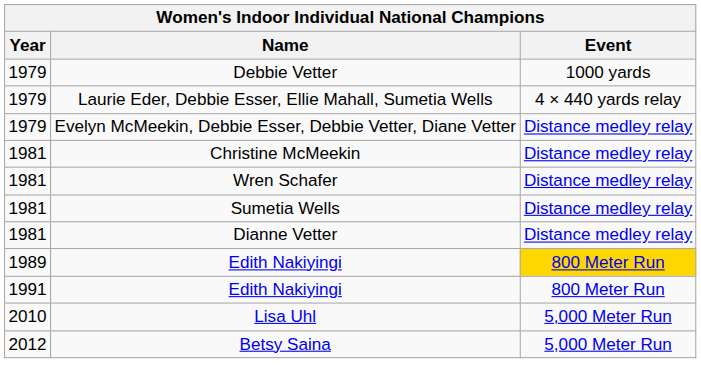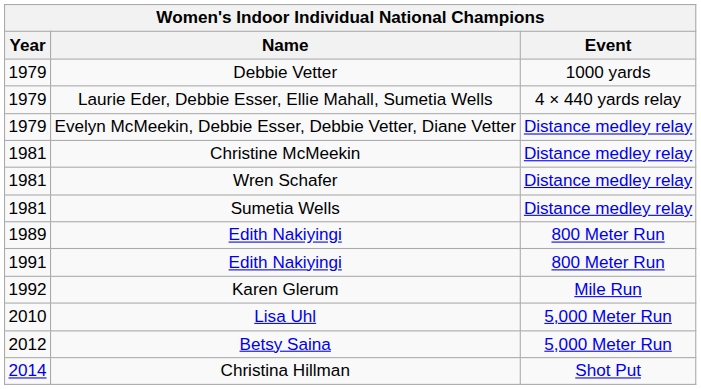- row: (28, 235)
(608, 262) gold background -> (608, 235) no background
+ row: (28, 289)
+ row: (28, 371)
